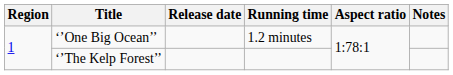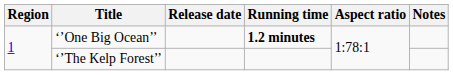(280, 37) normal -> (281, 37) bold
